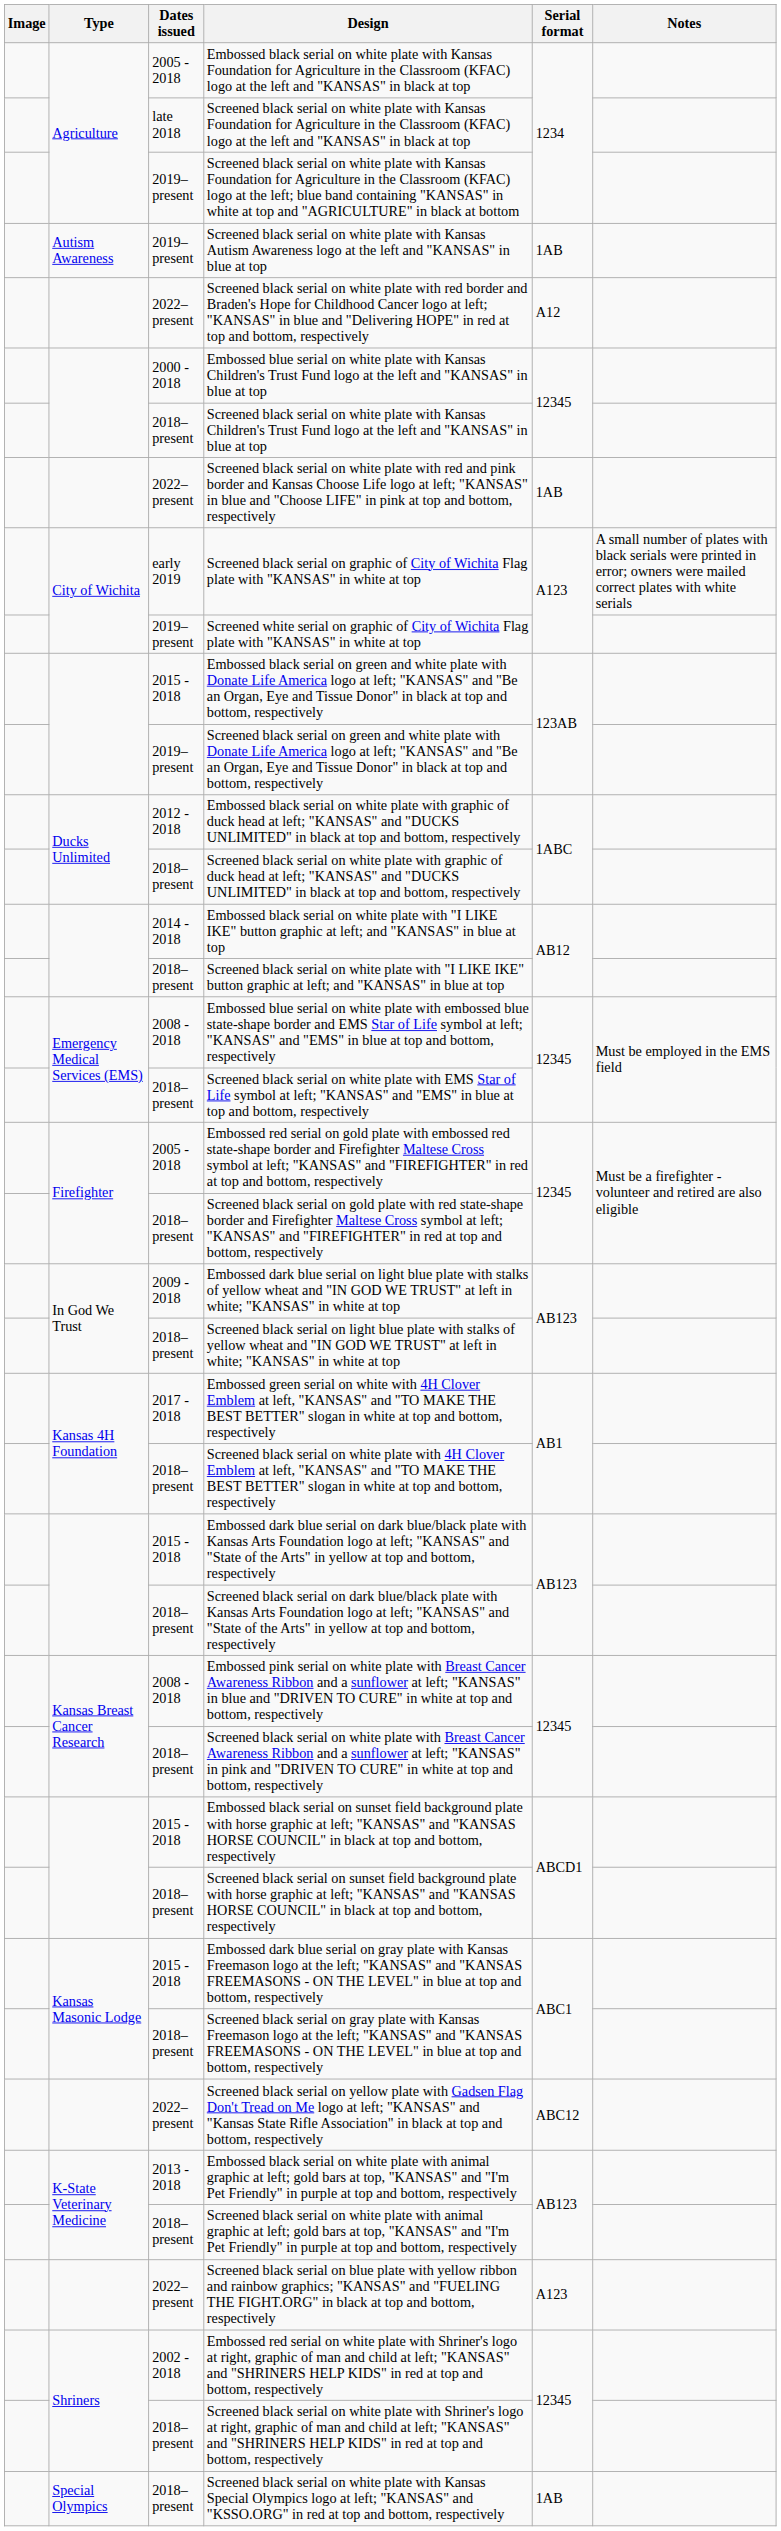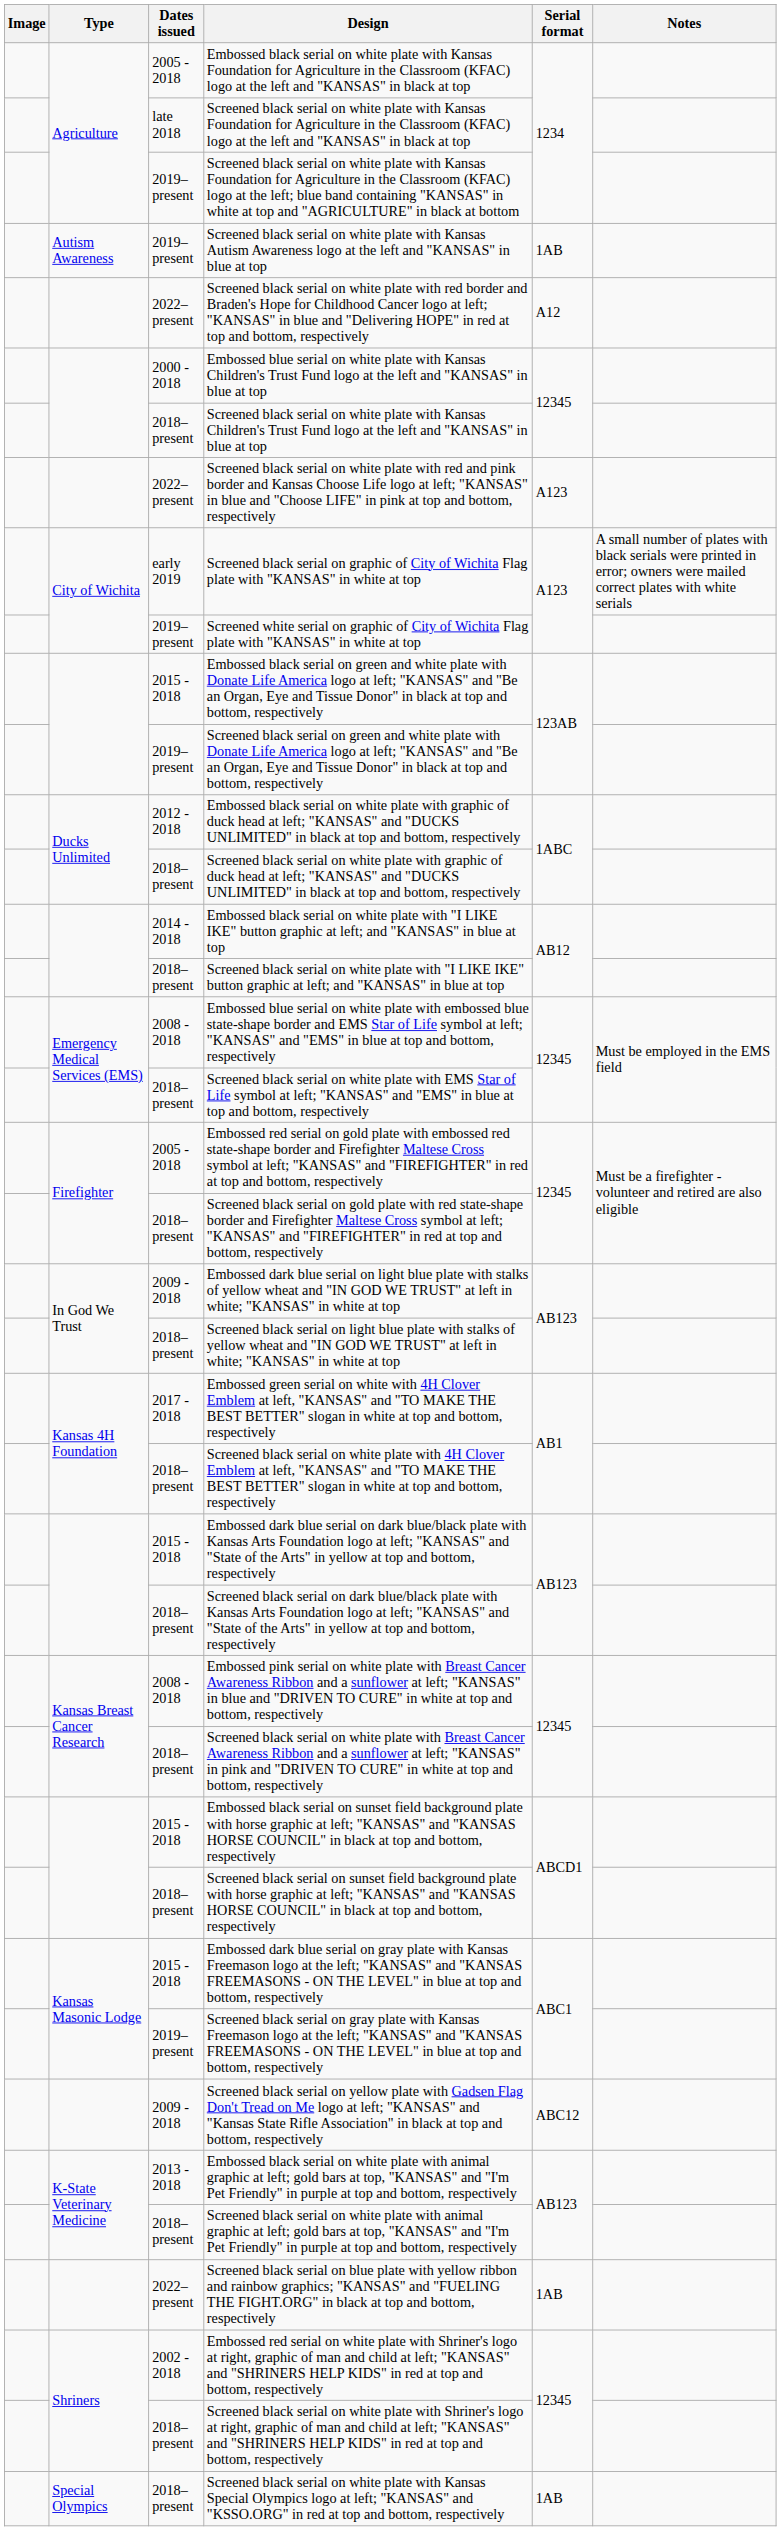(549, 492) 1AB -> (552, 492) A123
(173, 2044) 2018–present -> (173, 2044) 2019–present
(173, 2114) 2022–present -> (171, 2114) 2009 - 2018
(552, 2294) A123 -> (549, 2294) 1AB
